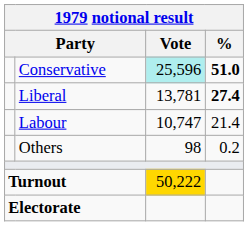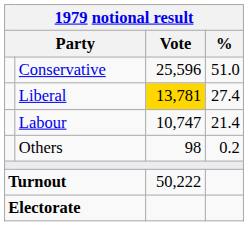(179, 69) paleturquoise background -> (179, 69) no background
(225, 69) bold -> (225, 69) normal
(179, 95) no background -> (179, 95) gold background
(225, 95) bold -> (225, 95) normal
(179, 181) gold background -> (179, 181) no background
